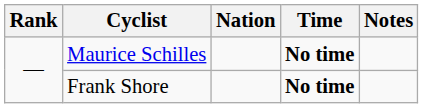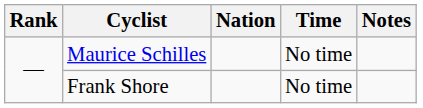(320, 53) bold -> (319, 53) normal
(320, 86) bold -> (319, 86) normal
